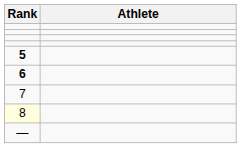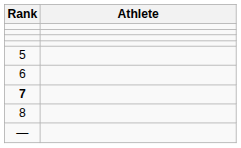(22, 55) bold -> (22, 55) normal
(22, 75) bold -> (22, 75) normal
(22, 94) normal -> (22, 94) bold
(22, 113) lightyellow background -> (22, 113) no background
